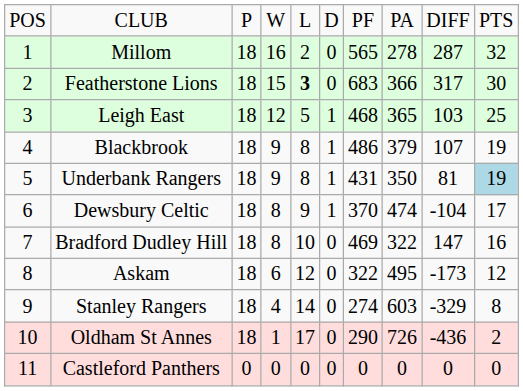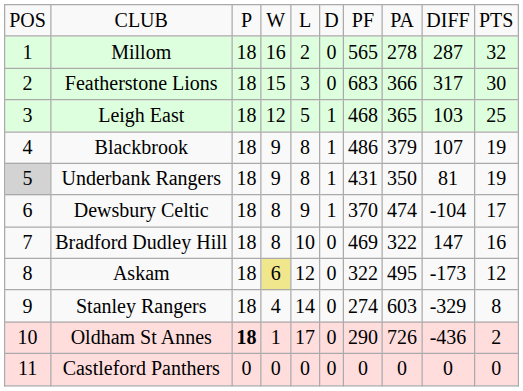(305, 83) bold -> (305, 83) normal
(28, 178) no background -> (28, 178) lightgrey background
(496, 178) lightblue background -> (496, 178) no background
(276, 274) no background -> (276, 274) khaki background
(247, 337) normal -> (247, 337) bold
